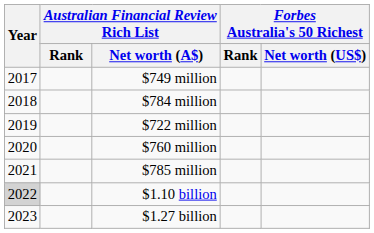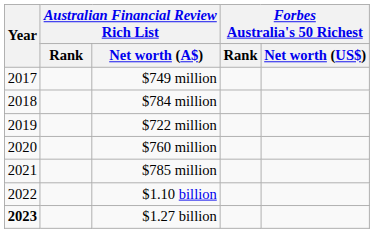(22, 194) lightgrey background -> (22, 194) no background
(22, 217) normal -> (22, 217) bold
